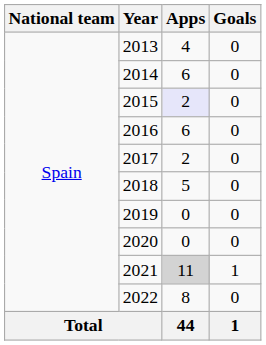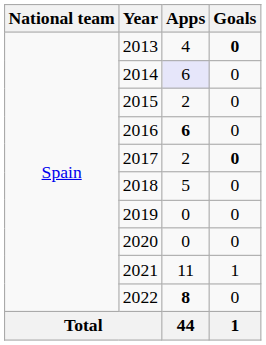(235, 46) normal -> (235, 46) bold
(186, 74) no background -> (186, 74) lavender background
(186, 102) lavender background -> (186, 102) no background
(186, 130) normal -> (186, 130) bold
(235, 158) normal -> (235, 158) bold
(186, 269) lightgrey background -> (186, 269) no background
(186, 297) normal -> (186, 297) bold
